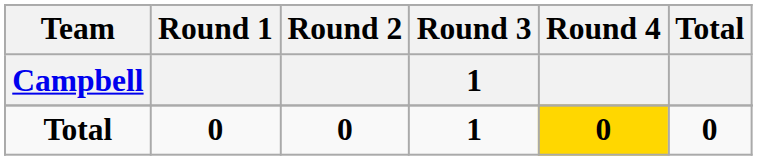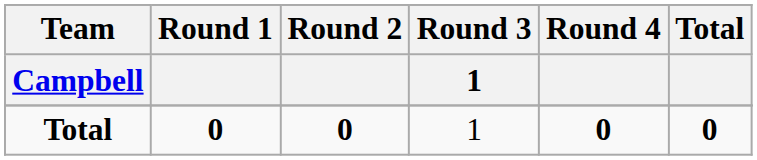(474, 129) bold -> (474, 129) normal
(603, 129) gold background -> (603, 129) no background
